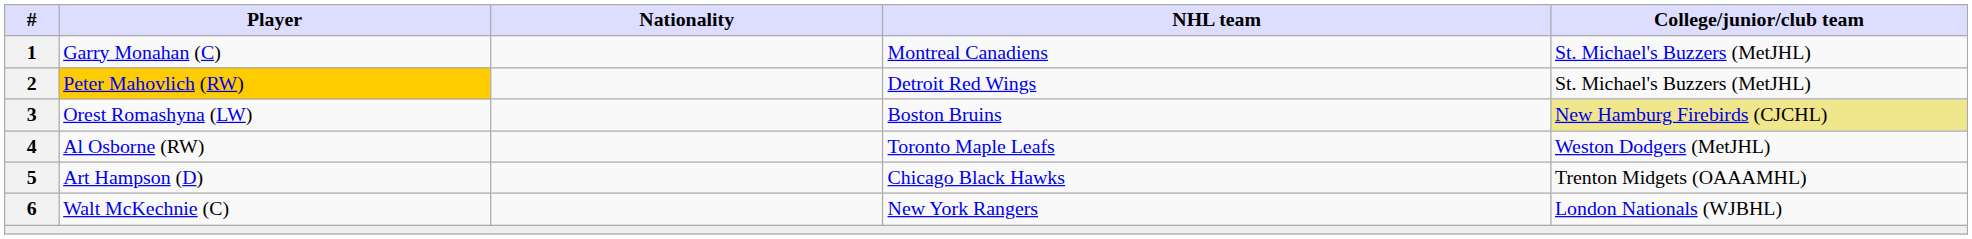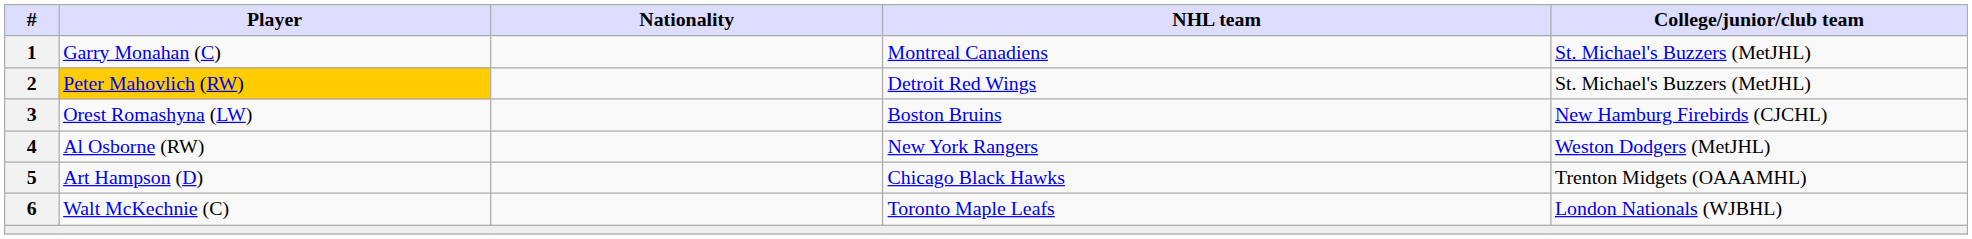(1691, 114) khaki background -> (1691, 114) no background
(971, 146) Toronto Maple Leafs -> (963, 146) New York Rangers
(963, 209) New York Rangers -> (971, 209) Toronto Maple Leafs
